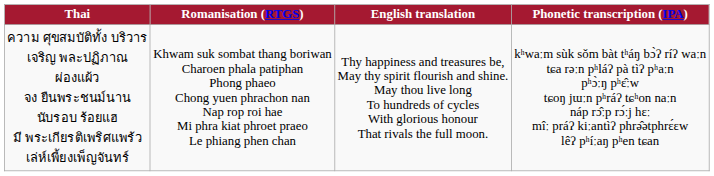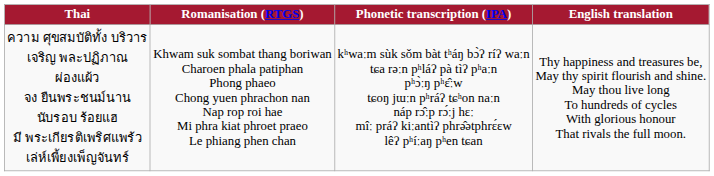columns swapped: (610, 14) <-> (423, 14)
